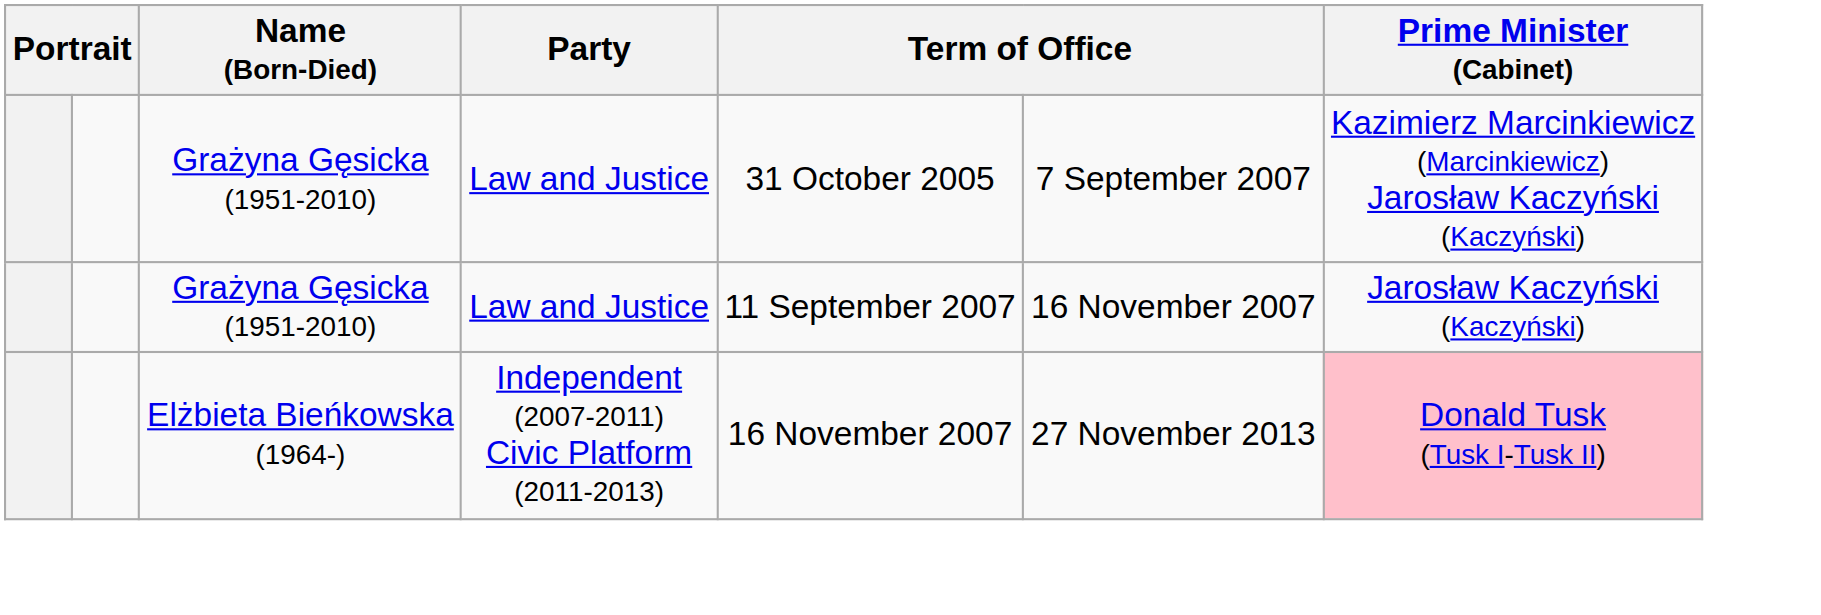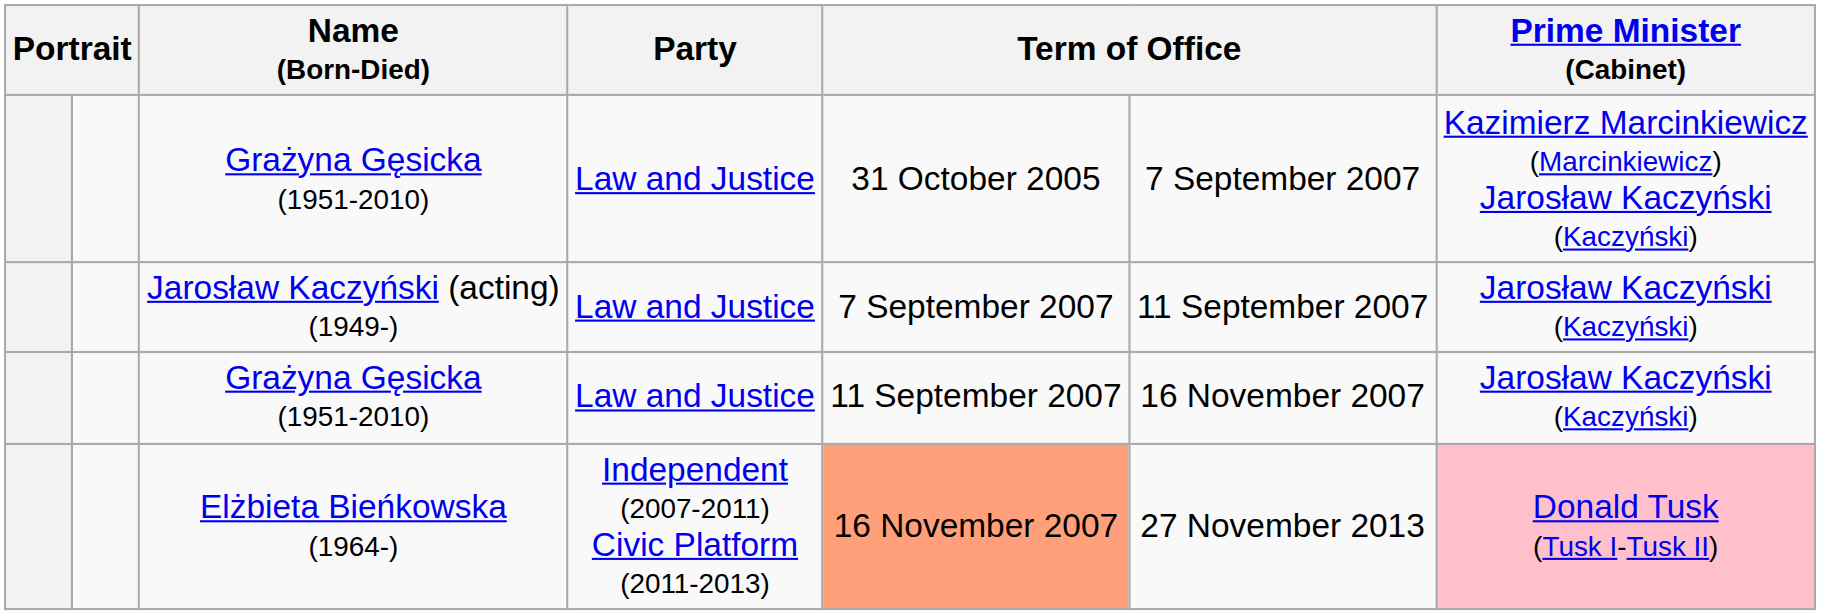+ row: (353, 306)
(870, 434) no background -> (976, 525) lightsalmon background
